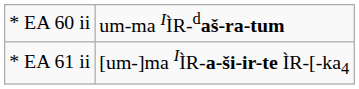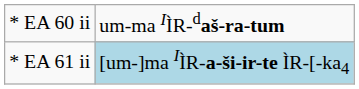(224, 62) no background -> (224, 62) lightblue background
